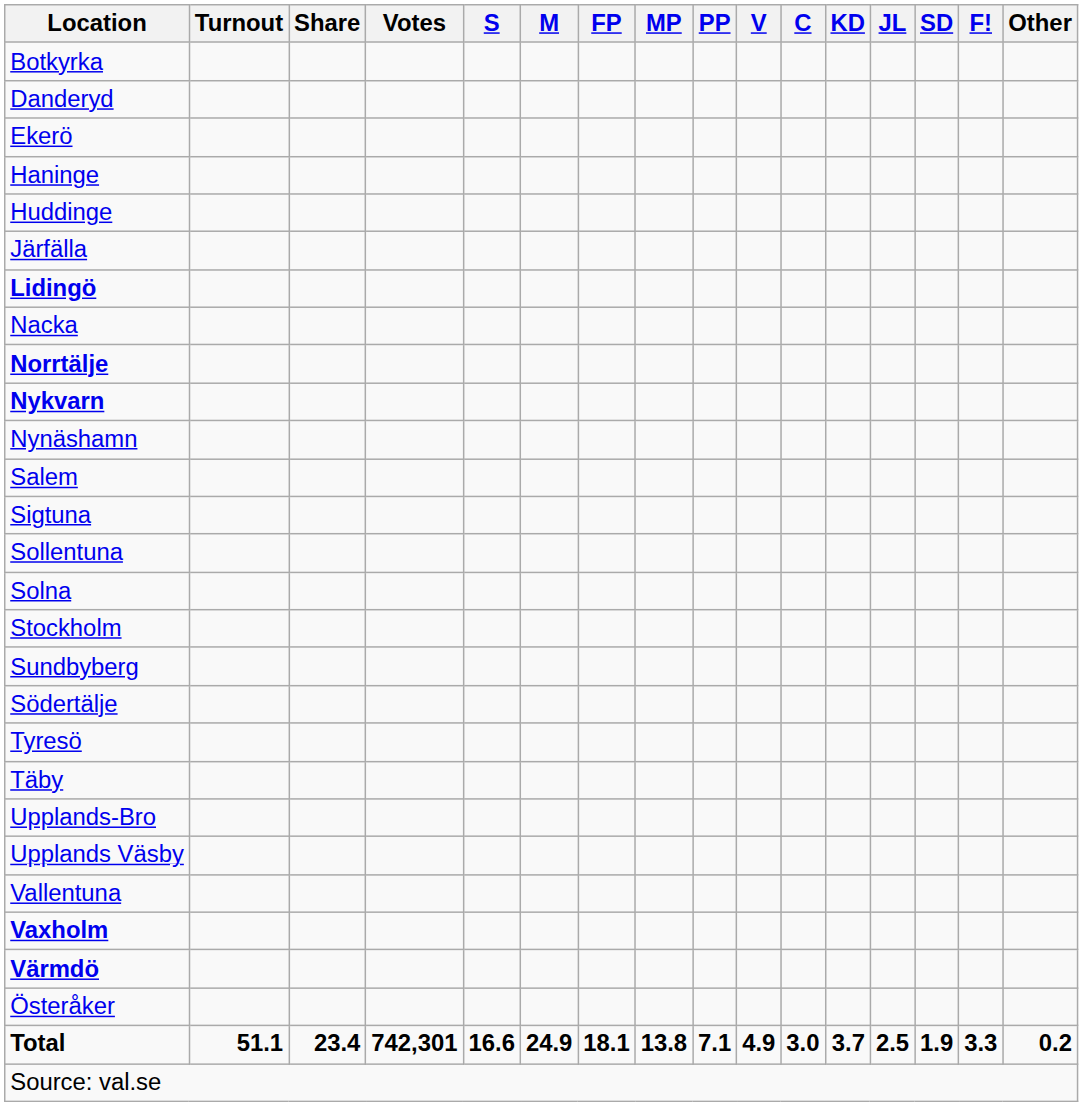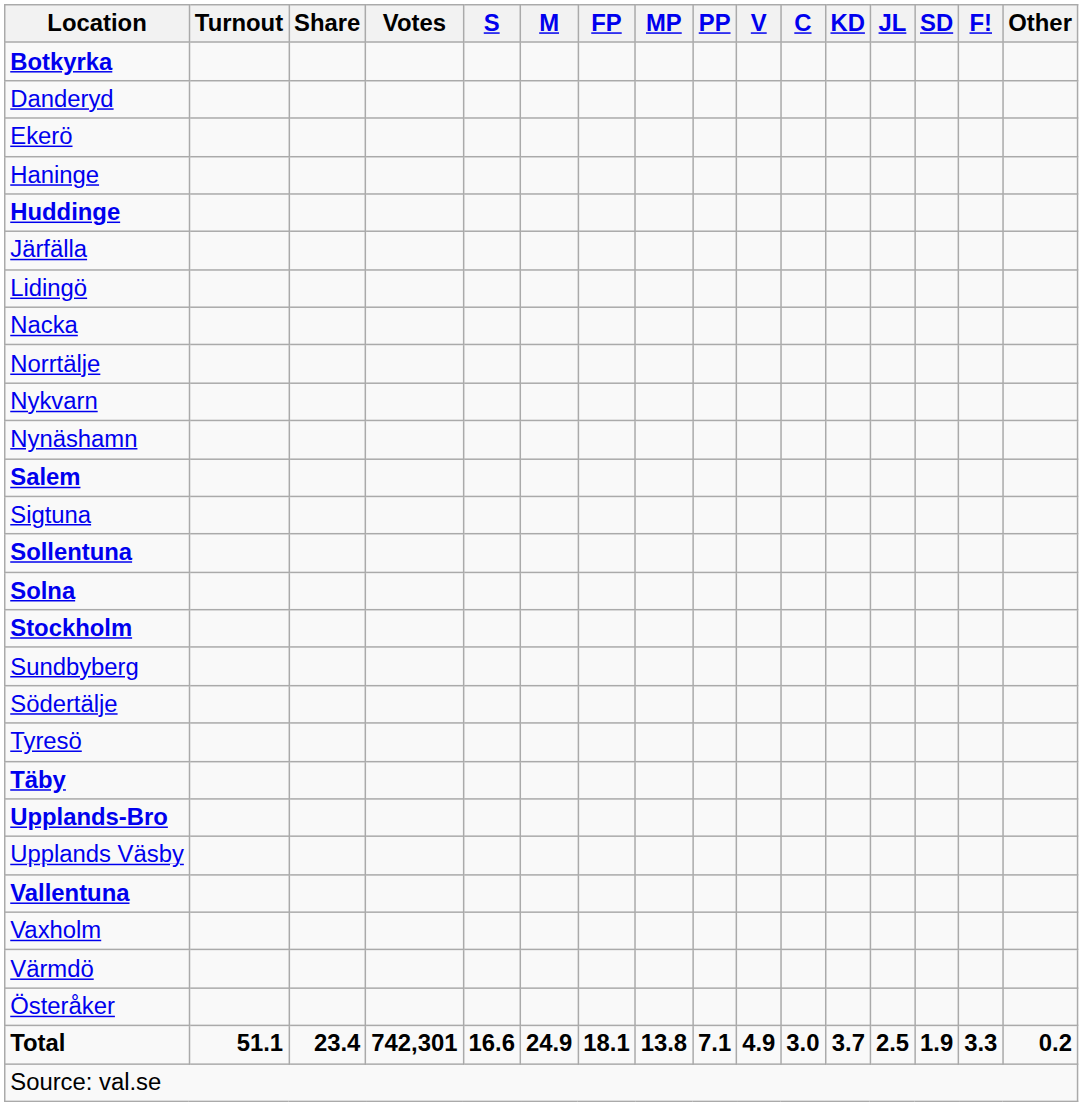(57, 61) normal -> (61, 61) bold
(61, 212) normal -> (65, 212) bold
(53, 288) bold -> (49, 288) normal
(59, 363) bold -> (55, 363) normal
(57, 401) bold -> (54, 401) normal
(44, 477) normal -> (45, 477) bold
(67, 552) normal -> (71, 552) bold
(41, 590) normal -> (43, 590) bold
(66, 628) normal -> (71, 628) bold
(37, 779) normal -> (38, 779) bold
(83, 817) normal -> (89, 817) bold
(66, 893) normal -> (70, 893) bold
(59, 930) bold -> (56, 930) normal
(55, 968) bold -> (52, 968) normal
